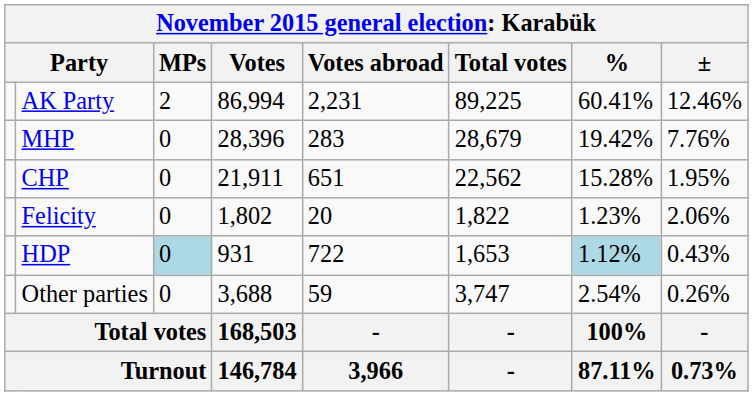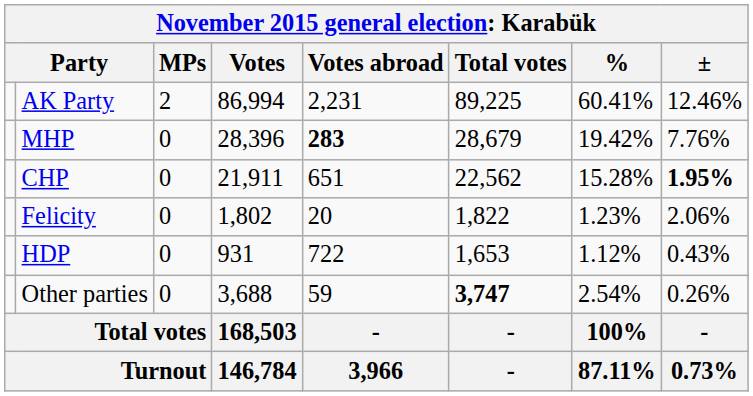(326, 139) normal -> (326, 139) bold
(698, 178) normal -> (700, 178) bold
(165, 255) lightblue background -> (165, 255) no background
(609, 255) lightblue background -> (609, 255) no background
(482, 293) normal -> (482, 293) bold
